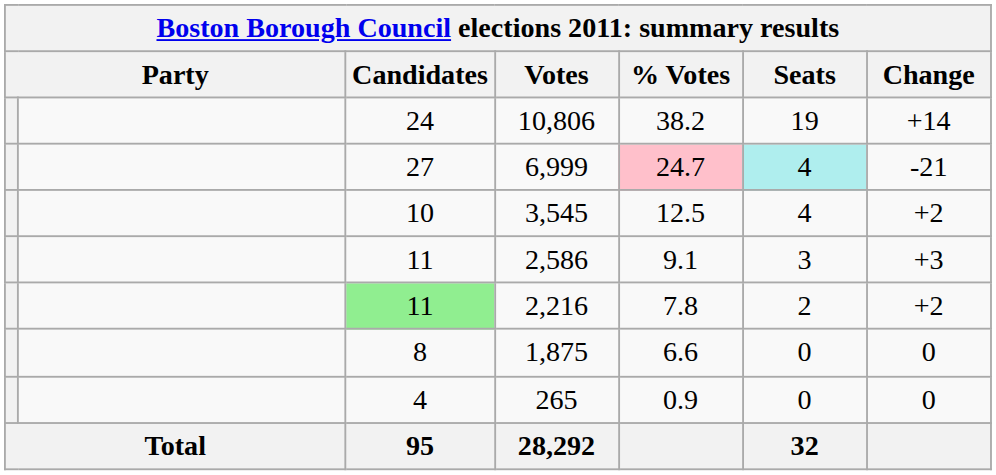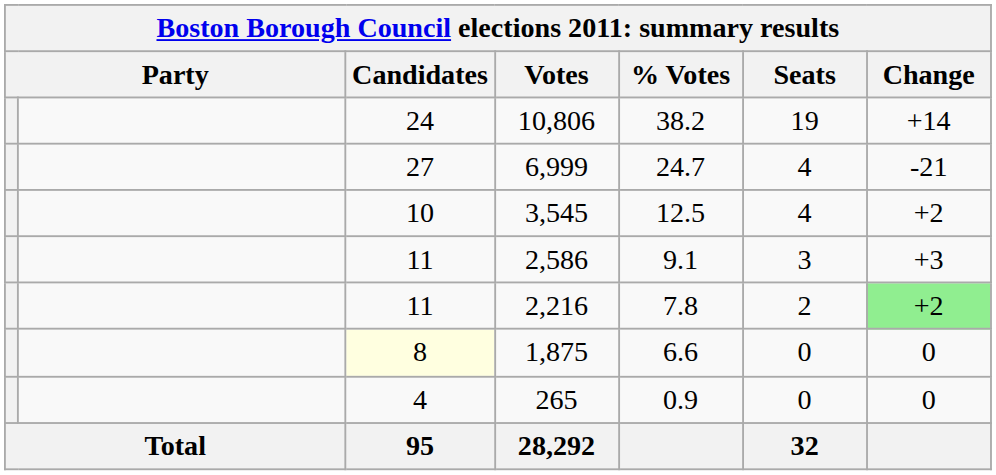(681, 166) pink background -> (681, 166) no background
(805, 166) paleturquoise background -> (805, 166) no background
(420, 306) lightgreen background -> (420, 306) no background
(929, 306) no background -> (929, 306) lightgreen background
(420, 352) no background -> (420, 352) lightyellow background
